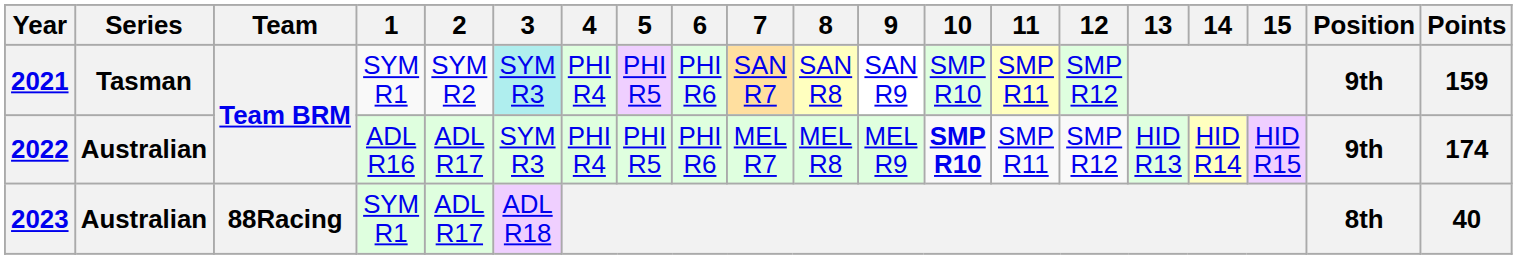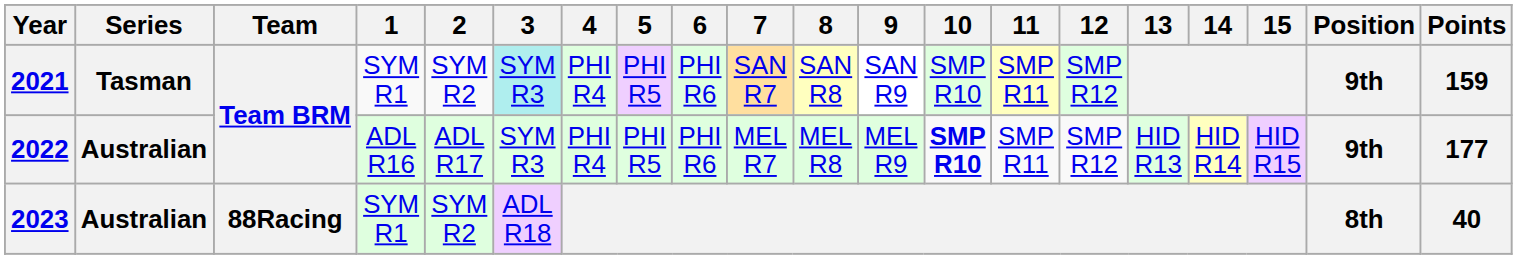(1467, 149) 174 -> (1467, 149) 177
(459, 218) ADL R17 -> (459, 218) SYM R2
